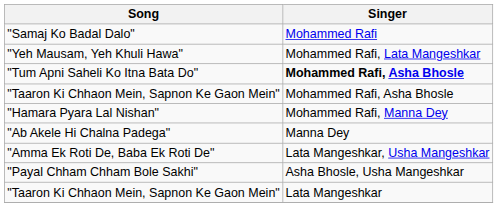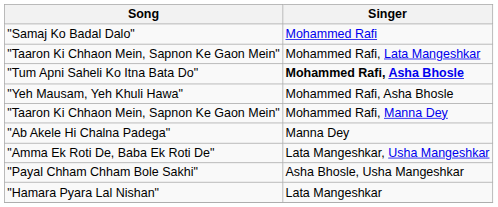(95, 53) "Yeh Mausam, Yeh Khuli Hawa" -> (144, 53) "Taaron Ki Chhaon Mein, Sapnon Ke Gaon Mein"
(144, 93) "Taaron Ki Chhaon Mein, Sapnon Ke Gaon Mein" -> (95, 93) "Yeh Mausam, Yeh Khuli Hawa"
(83, 113) "Hamara Pyara Lal Nishan" -> (144, 113) "Taaron Ki Chhaon Mein, Sapnon Ke Gaon Mein"
(144, 192) "Taaron Ki Chhaon Mein, Sapnon Ke Gaon Mein" -> (83, 192) "Hamara Pyara Lal Nishan"
